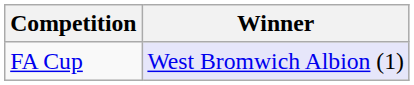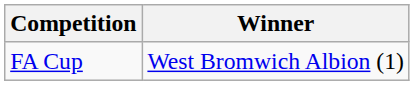(276, 60) lavender background -> (276, 60) no background
